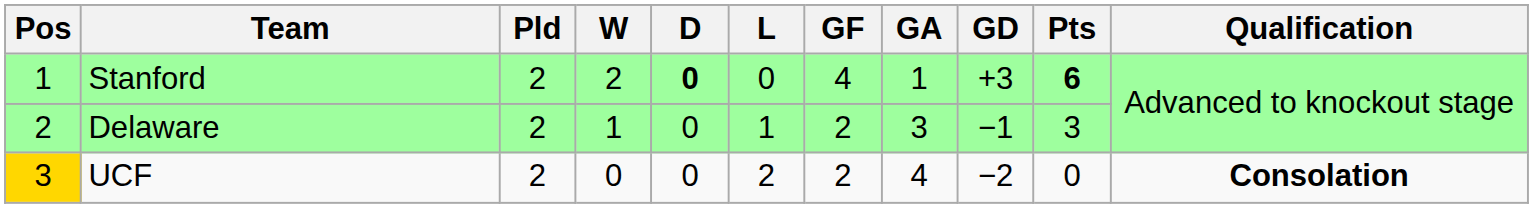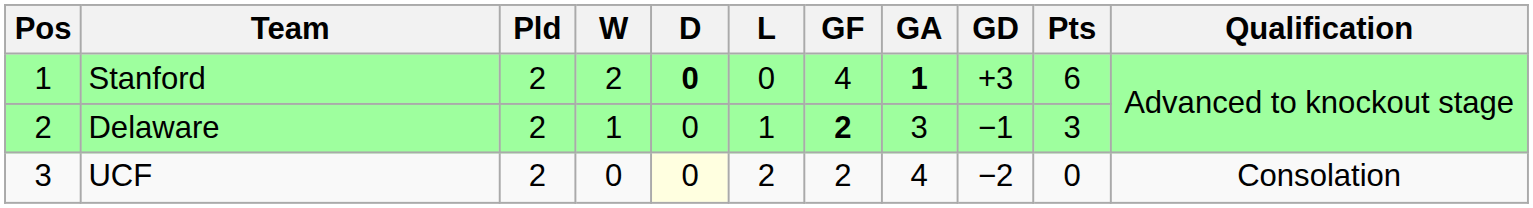(919, 78) normal -> (919, 78) bold
(1072, 78) bold -> (1072, 78) normal
(843, 127) normal -> (843, 127) bold
(43, 176) gold background -> (43, 176) no background
(690, 176) no background -> (690, 176) lightyellow background
(1319, 176) bold -> (1319, 176) normal
